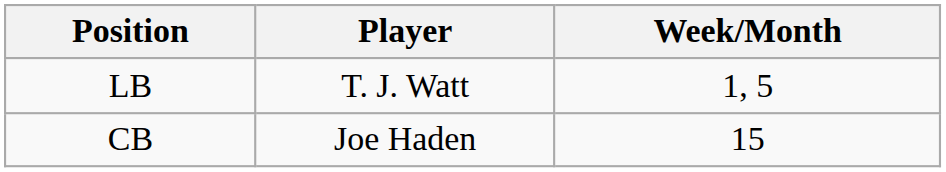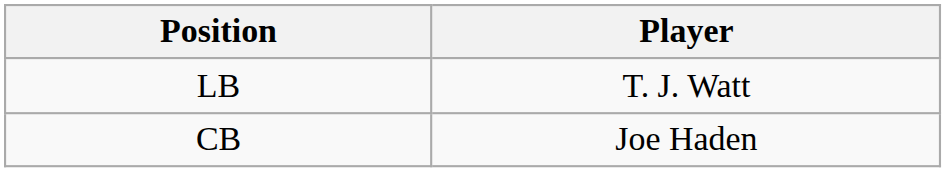- column: (748, 31)
